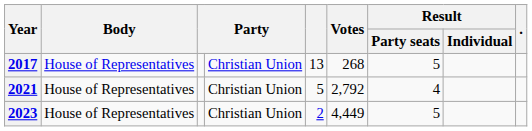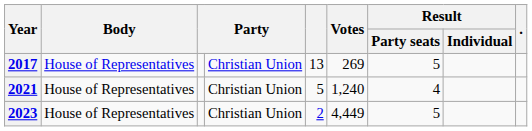(353, 65) 268 -> (353, 65) 269
(348, 89) 2,792 -> (348, 89) 1,240
